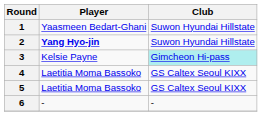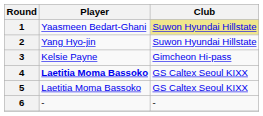(203, 27) no background -> (204, 27) khaki background
(70, 42) bold -> (68, 42) normal
(190, 57) paleturquoise background -> (192, 57) no background
(91, 73) normal -> (95, 73) bold
